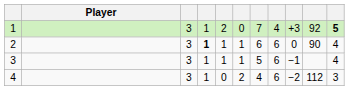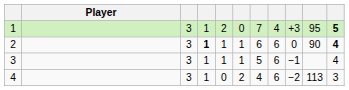(315, 28) 92 -> (315, 28) 95
(335, 45) normal -> (335, 45) bold
(315, 77) 112 -> (315, 77) 113
